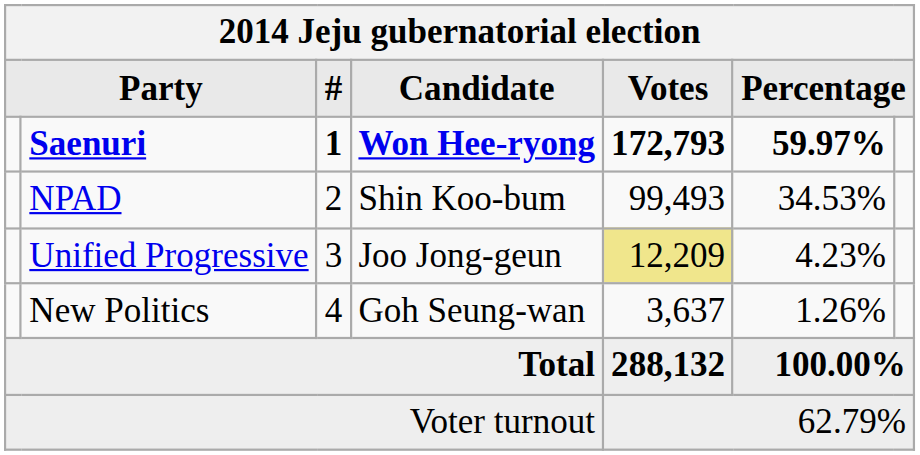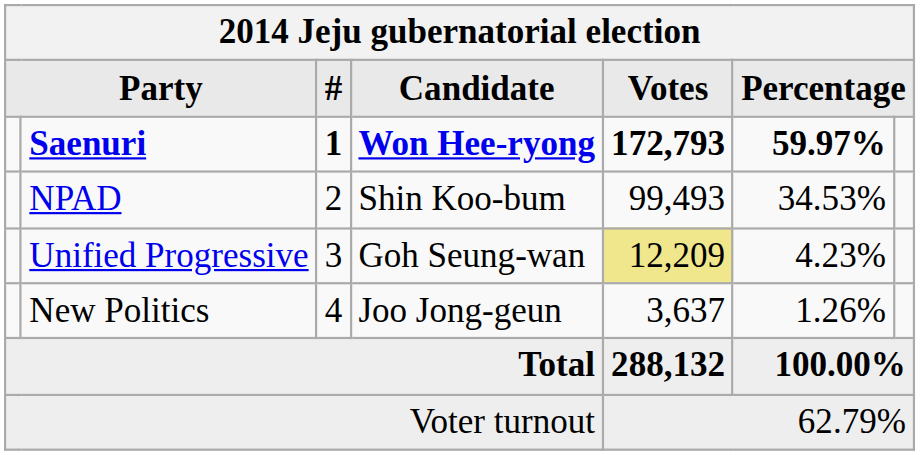(460, 254) Joo Jong-geun -> (472, 254) Goh Seung-wan
(472, 310) Goh Seung-wan -> (460, 310) Joo Jong-geun
